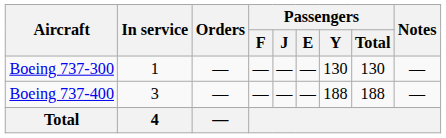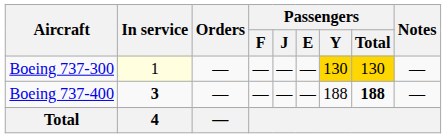(155, 68) no background -> (155, 68) lightyellow background
(335, 68) no background -> (335, 68) gold background
(373, 68) no background -> (373, 68) gold background
(155, 94) normal -> (155, 94) bold
(373, 94) normal -> (373, 94) bold
